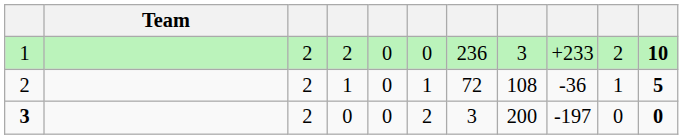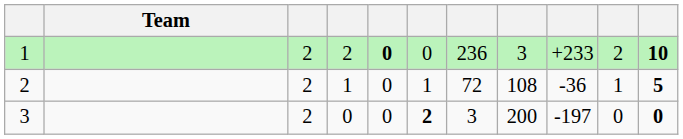(387, 52) normal -> (387, 52) bold
(25, 117) bold -> (25, 117) normal
(427, 117) normal -> (427, 117) bold
